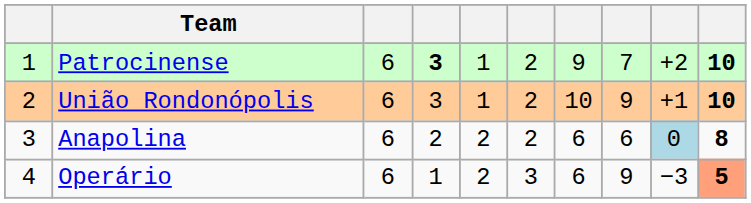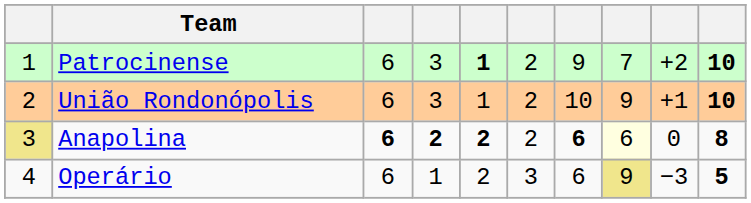(436, 63) bold -> (436, 63) normal
(483, 63) normal -> (483, 63) bold
(29, 140) no background -> (29, 140) khaki background
(388, 140) normal -> (388, 140) bold
(436, 140) normal -> (436, 140) bold
(483, 140) normal -> (483, 140) bold
(579, 140) normal -> (579, 140) bold
(626, 140) no background -> (626, 140) lightyellow background
(674, 140) lightblue background -> (674, 140) no background
(626, 178) no background -> (626, 178) khaki background
(722, 178) lightsalmon background -> (722, 178) no background
